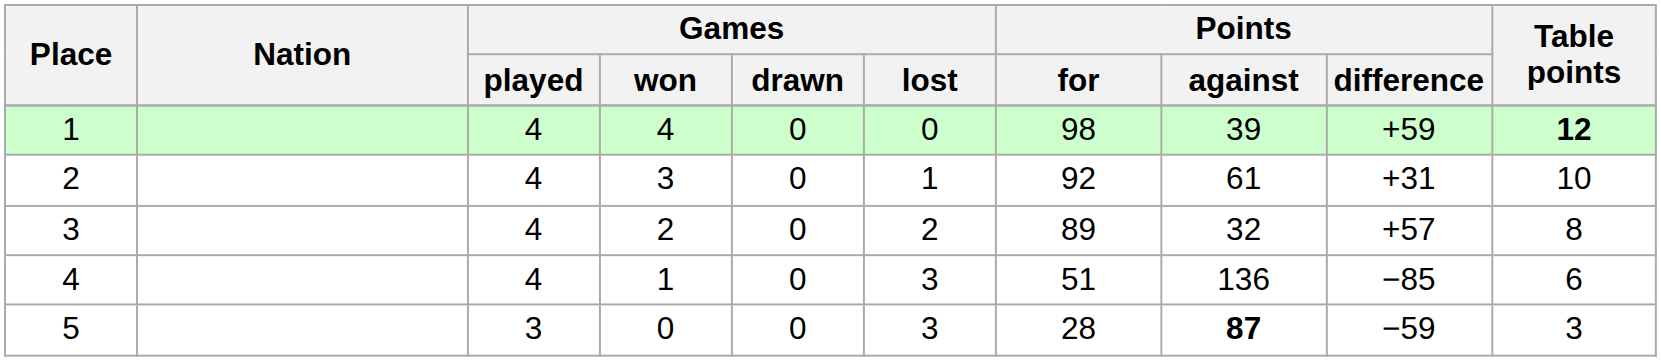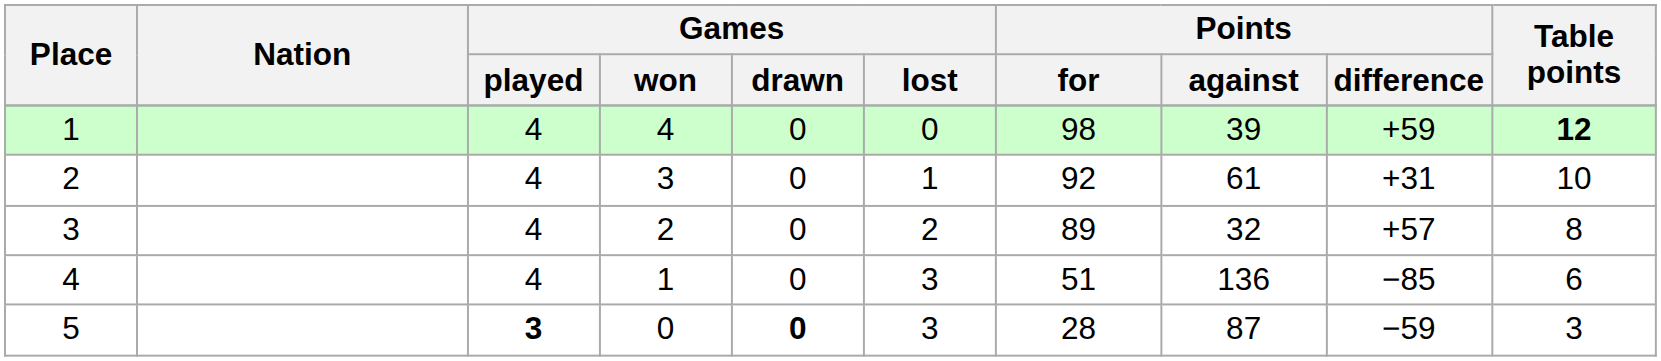(533, 329) normal -> (533, 329) bold
(798, 329) normal -> (798, 329) bold
(1244, 329) bold -> (1244, 329) normal
